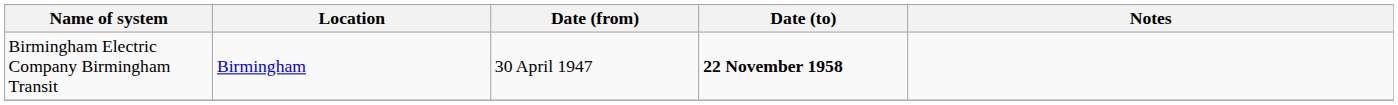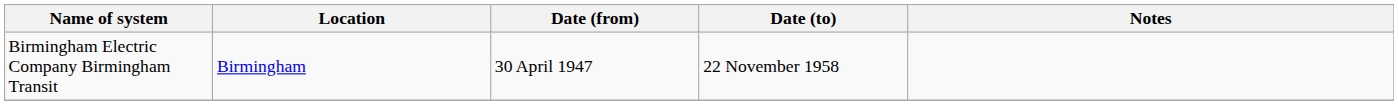(773, 66) bold -> (771, 66) normal
